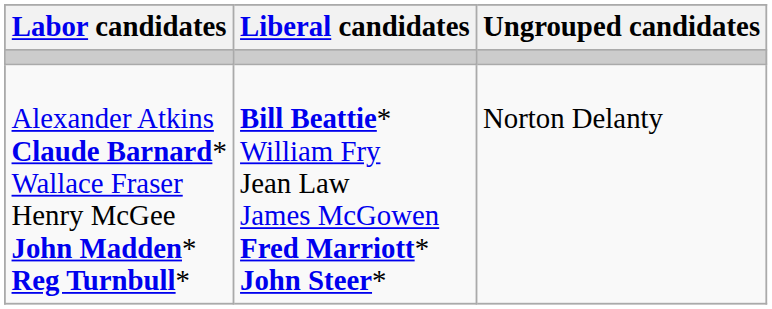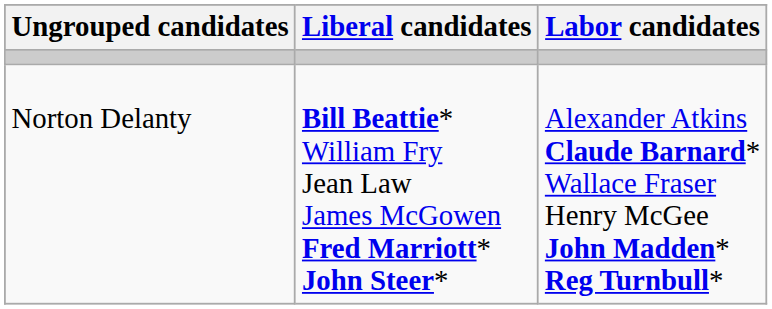columns swapped: (119, 27) <-> (622, 27)
